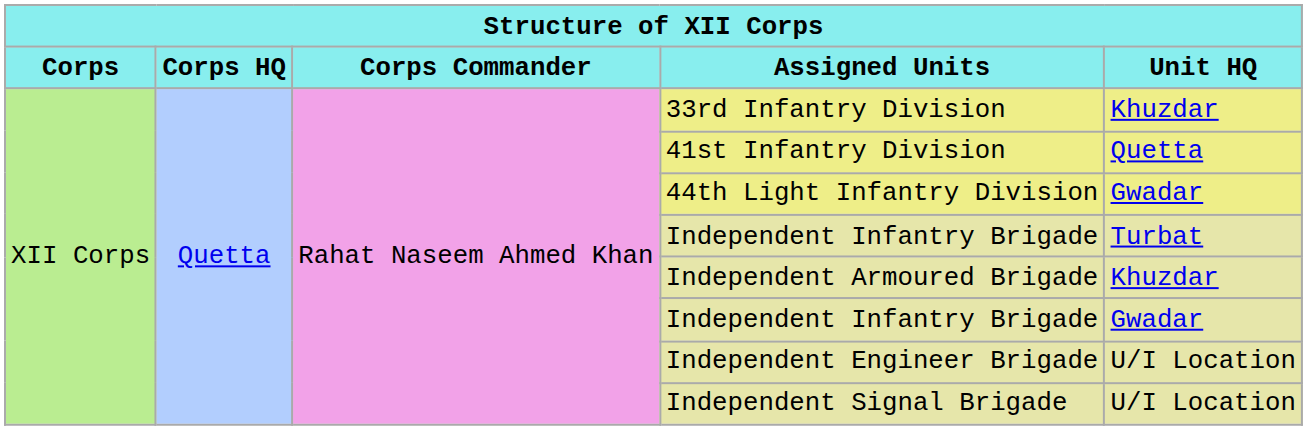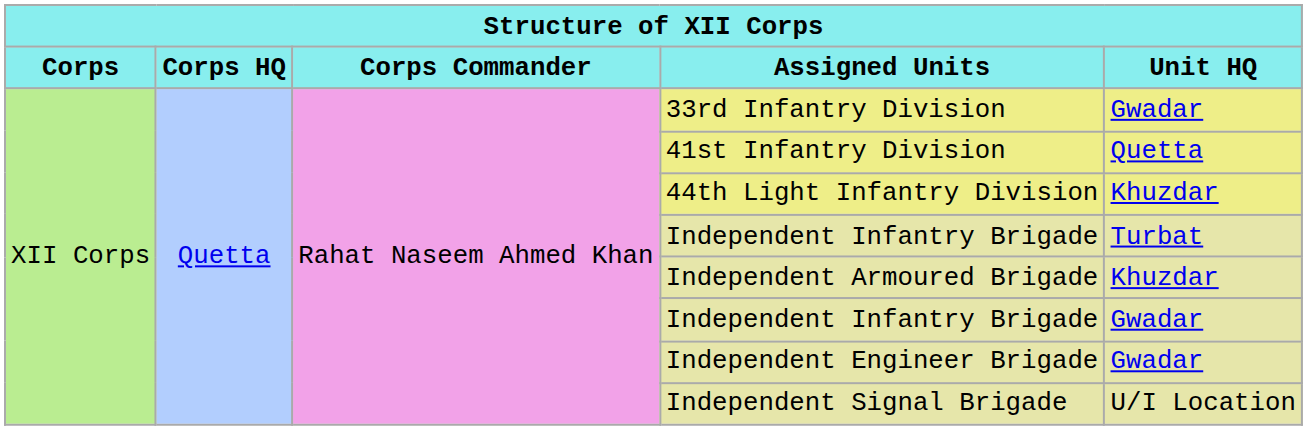(1165, 110) Khuzdar -> (1157, 110) Gwadar
(1157, 194) Gwadar -> (1165, 194) Khuzdar
(1203, 362) U/I Location -> (1157, 362) Gwadar
